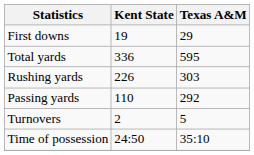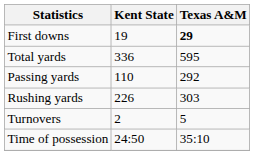(186, 35) normal -> (186, 35) bold
rows swapped: (45, 77) <-> (43, 98)
